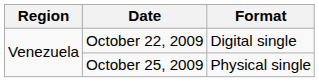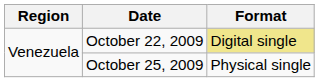(254, 40) no background -> (254, 40) khaki background
